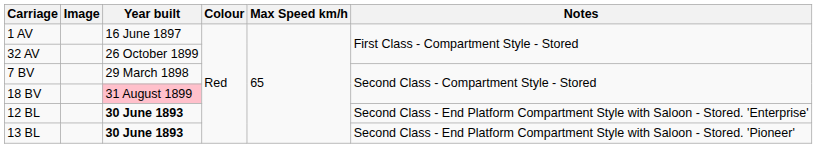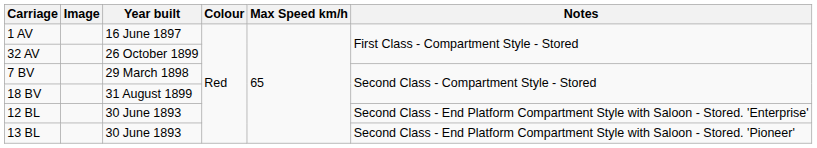(149, 93) pink background -> (149, 93) no background
(144, 113) bold -> (143, 113) normal
(144, 133) bold -> (143, 133) normal
